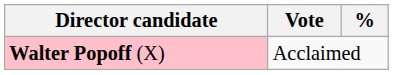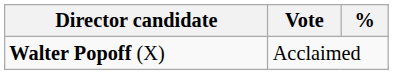(87, 52) pink background -> (87, 52) no background
